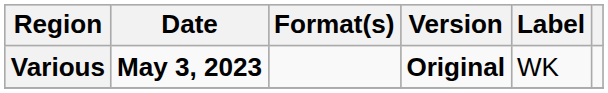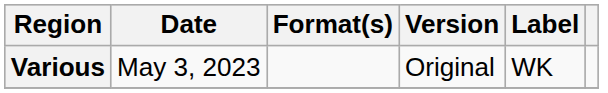(190, 66) bold -> (189, 66) normal
(456, 66) bold -> (450, 66) normal
